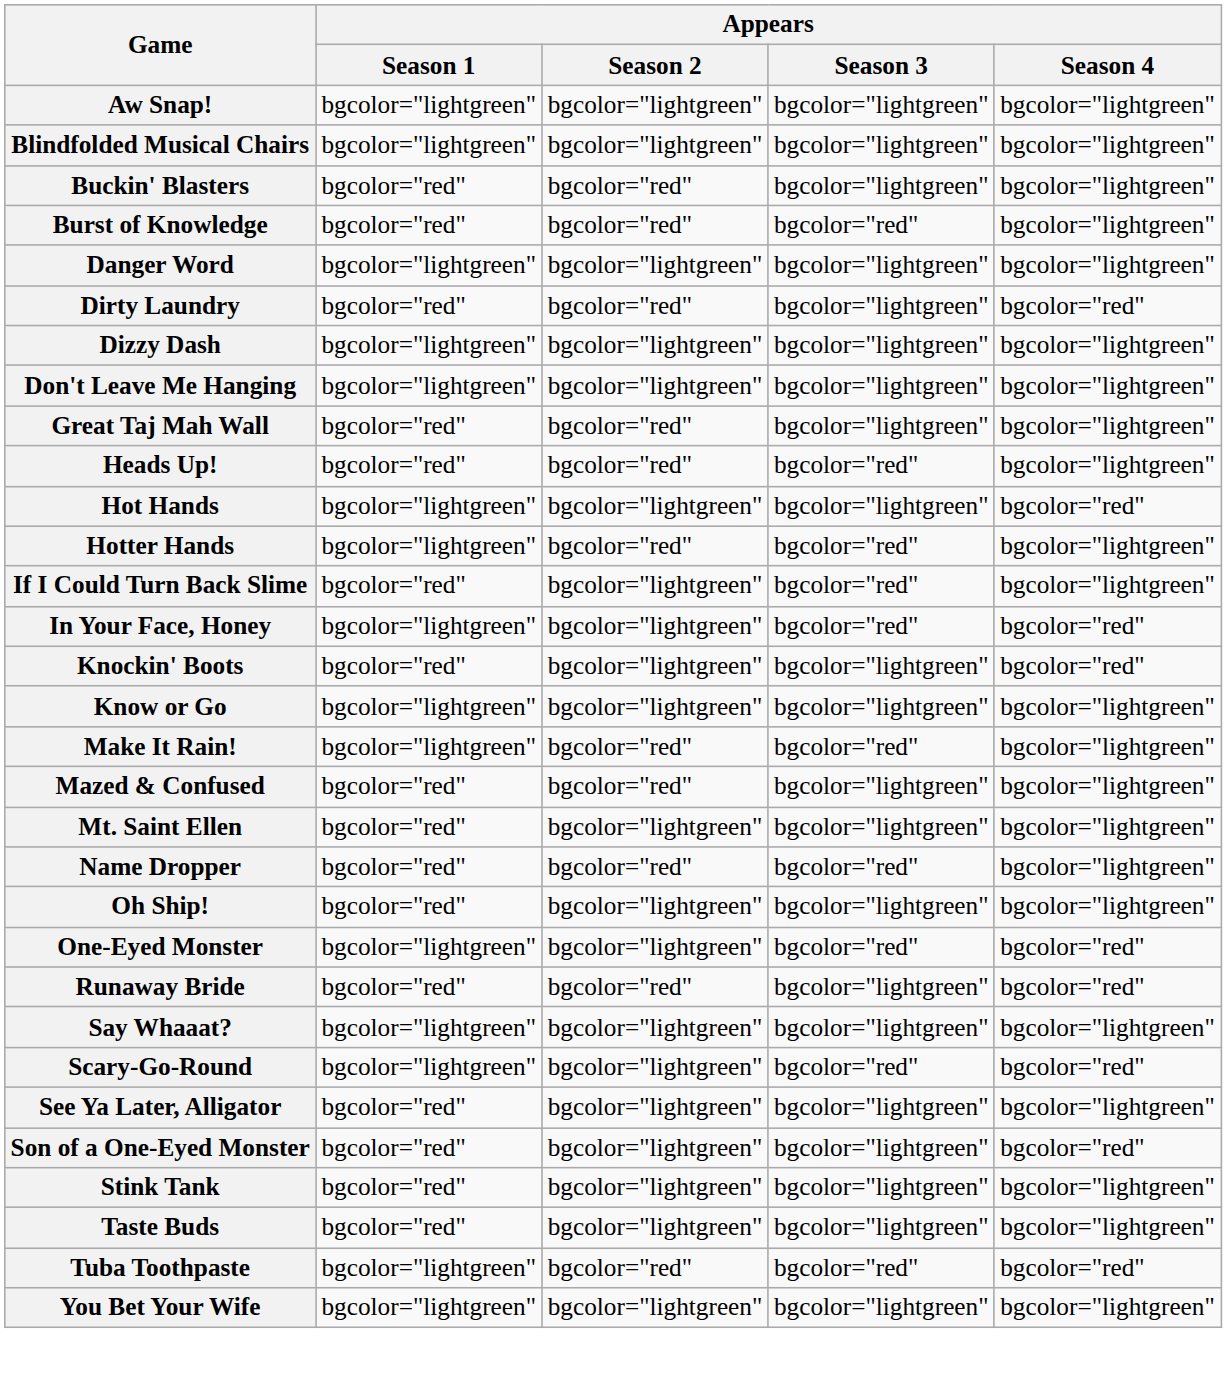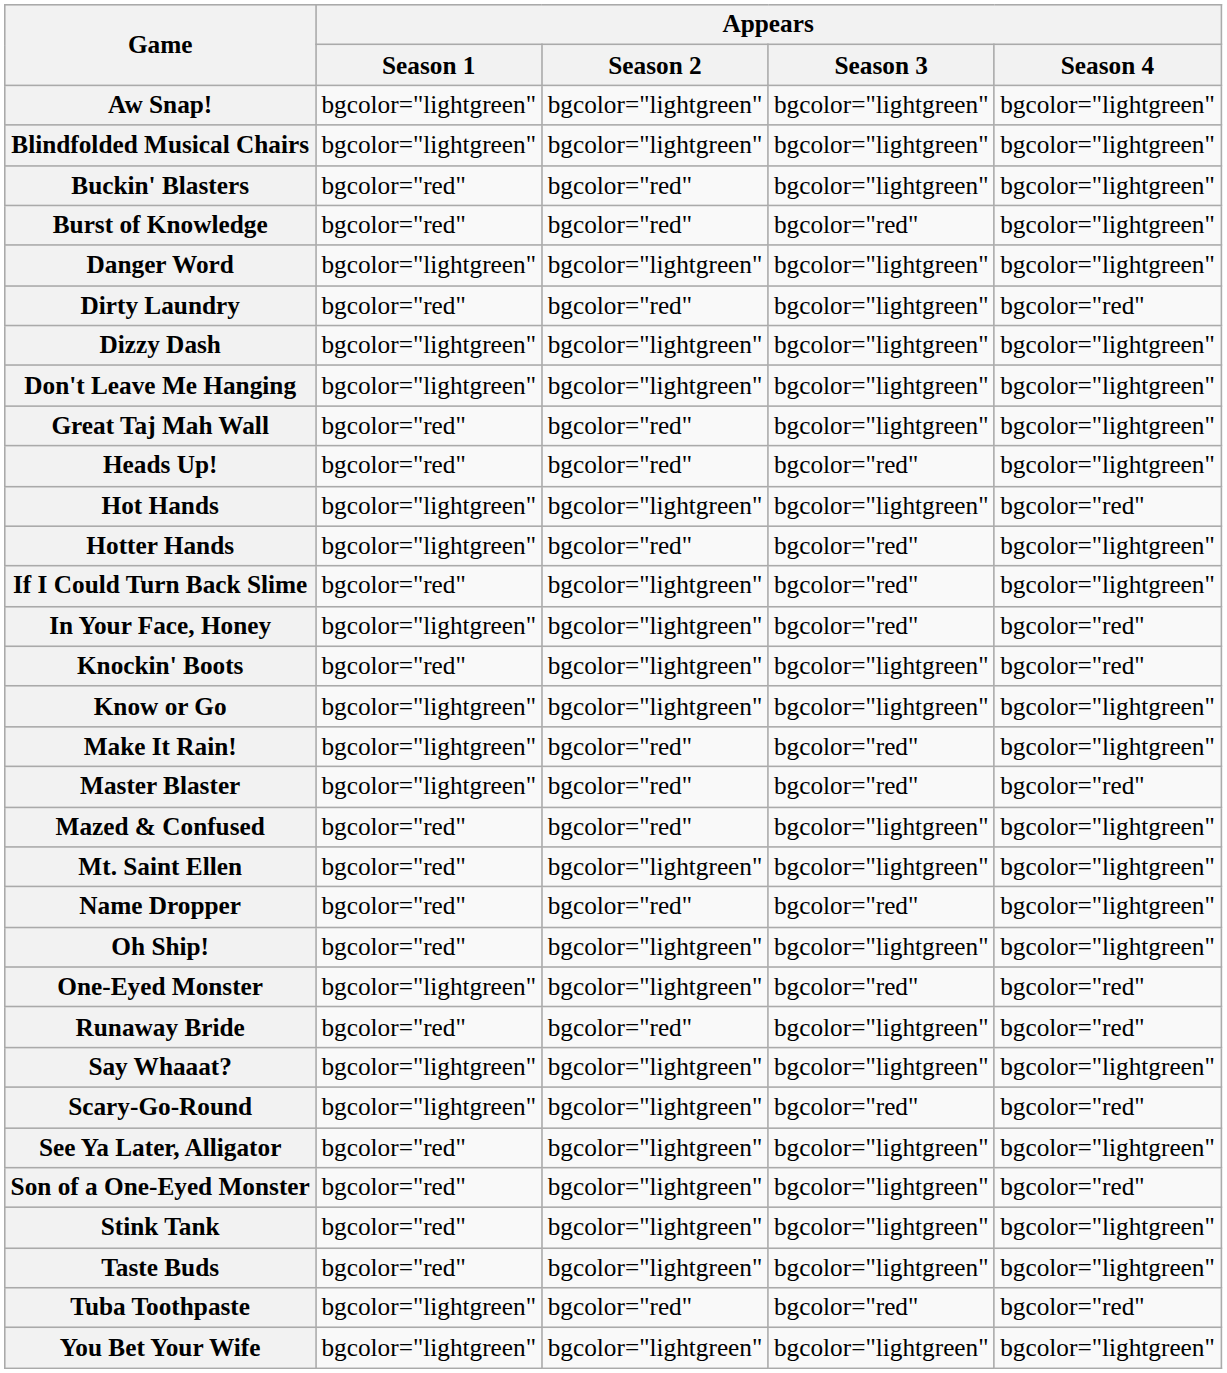+ row: (160, 786)
